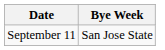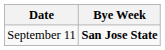(117, 35) normal -> (120, 35) bold
